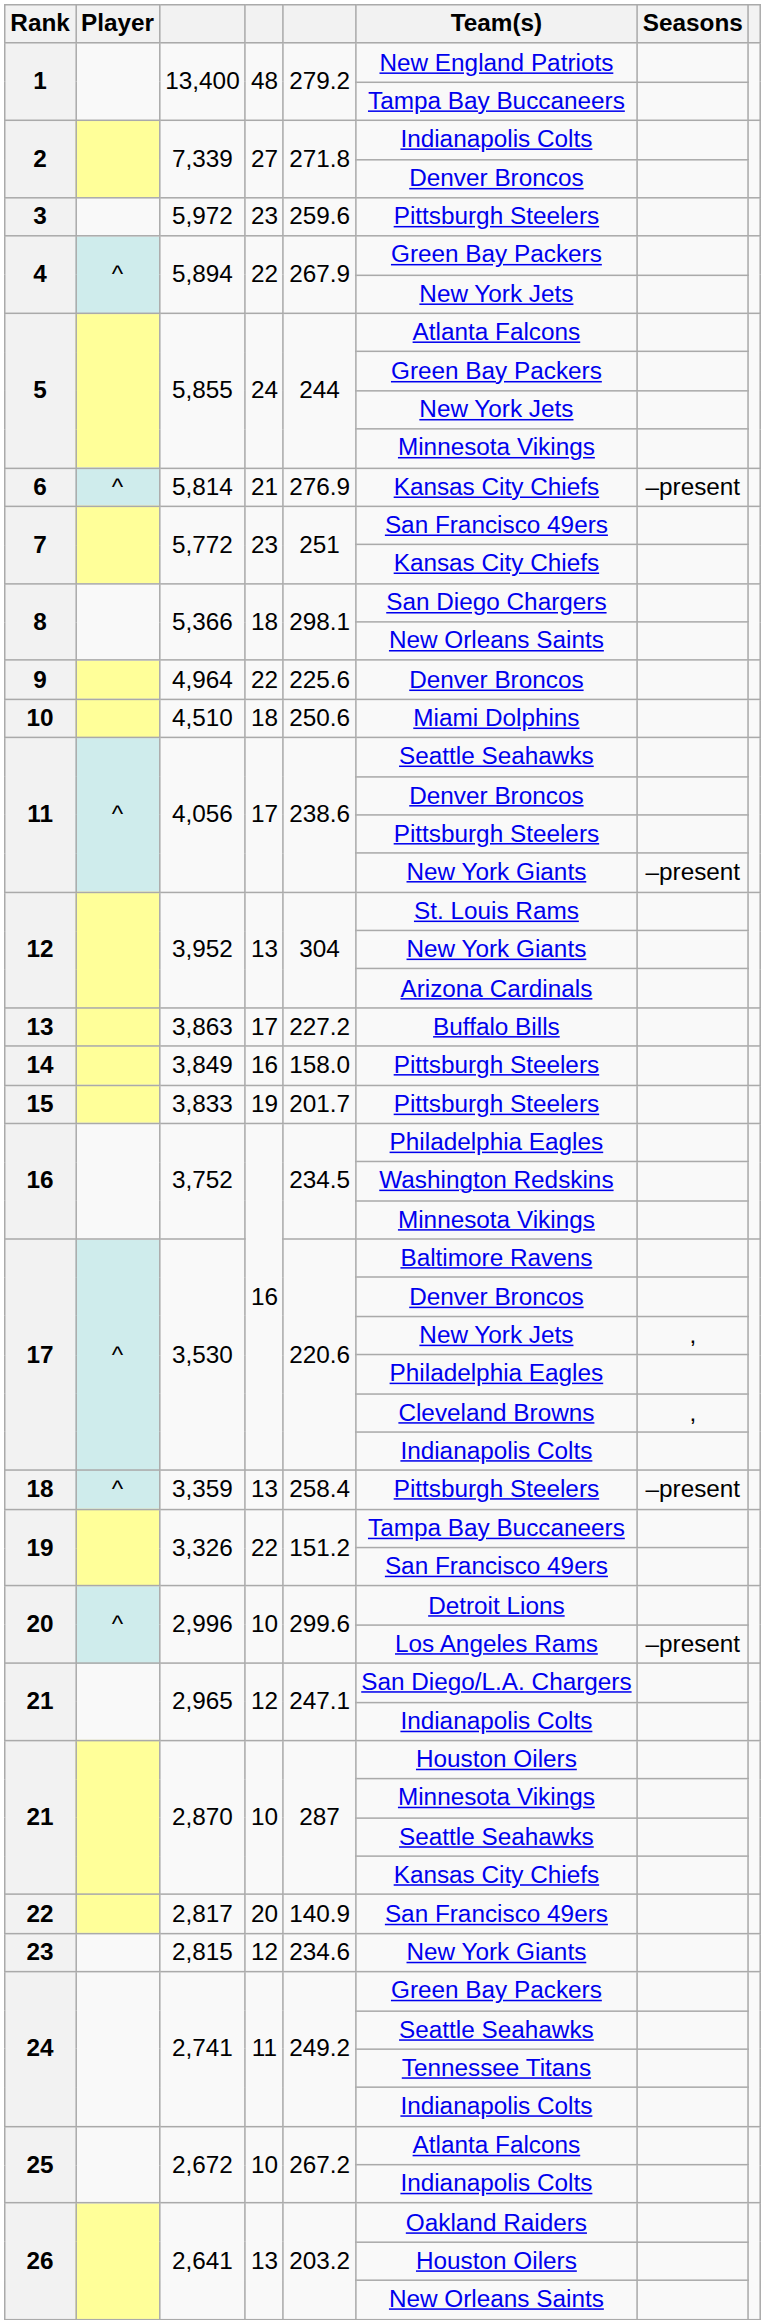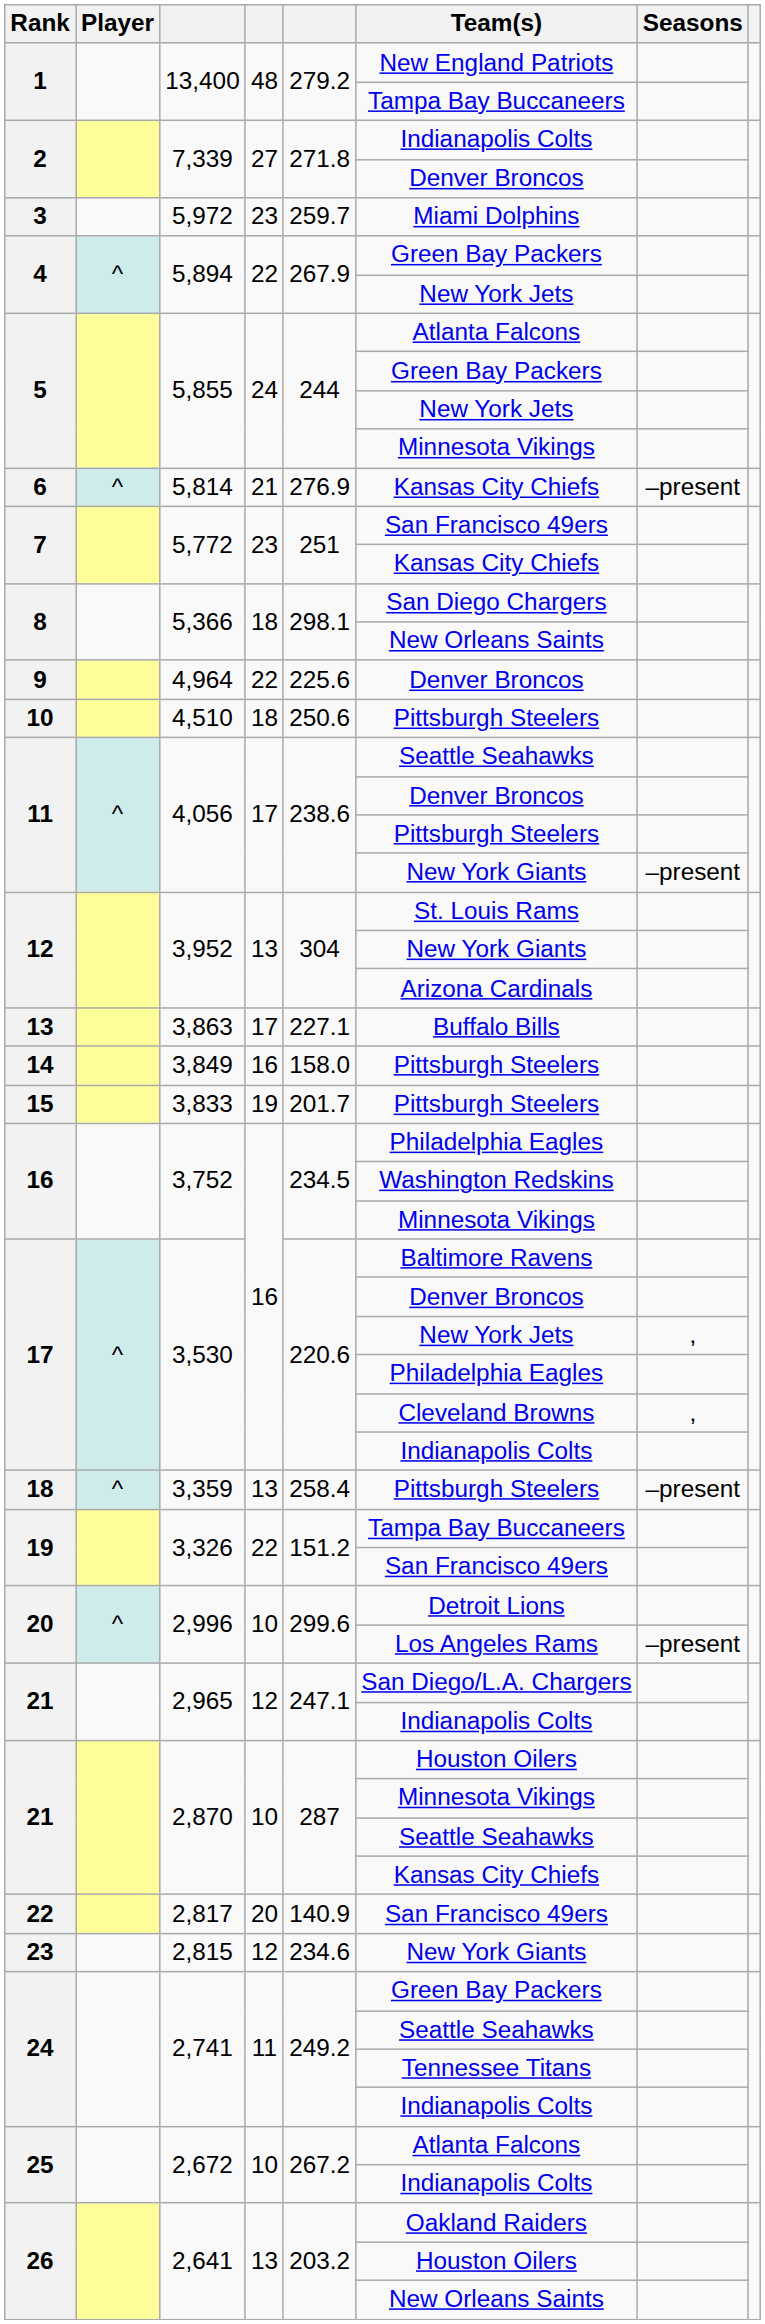(320, 216) 259.6 -> (320, 216) 259.7
(496, 216) Pittsburgh Steelers -> (496, 216) Miami Dolphins
(496, 718) Miami Dolphins -> (496, 718) Pittsburgh Steelers
(320, 1026) 227.2 -> (320, 1026) 227.1
